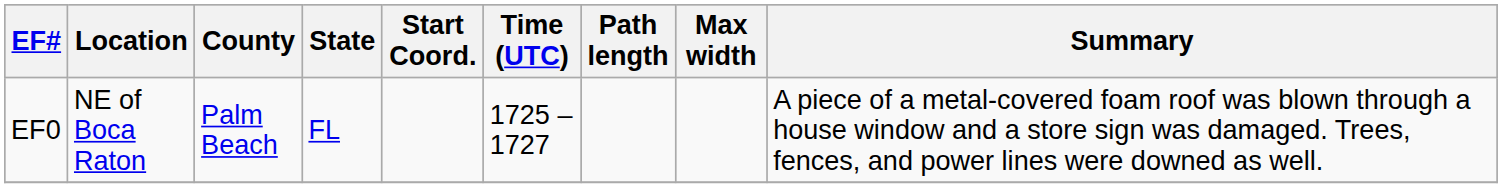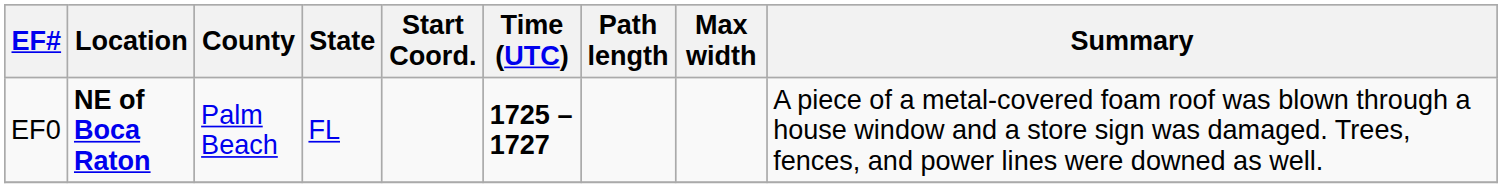(110, 129) normal -> (112, 129) bold
(531, 129) normal -> (531, 129) bold
